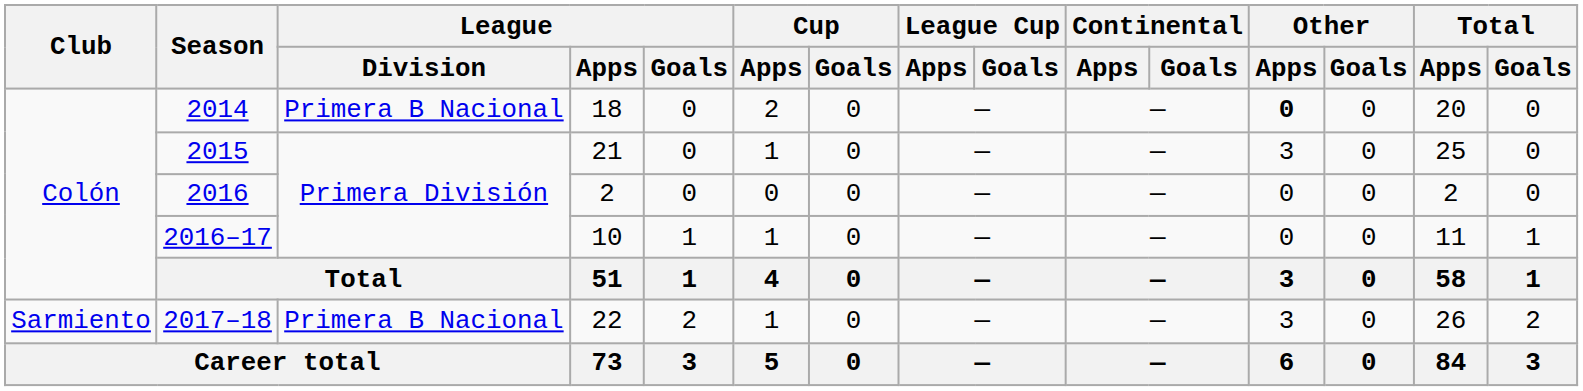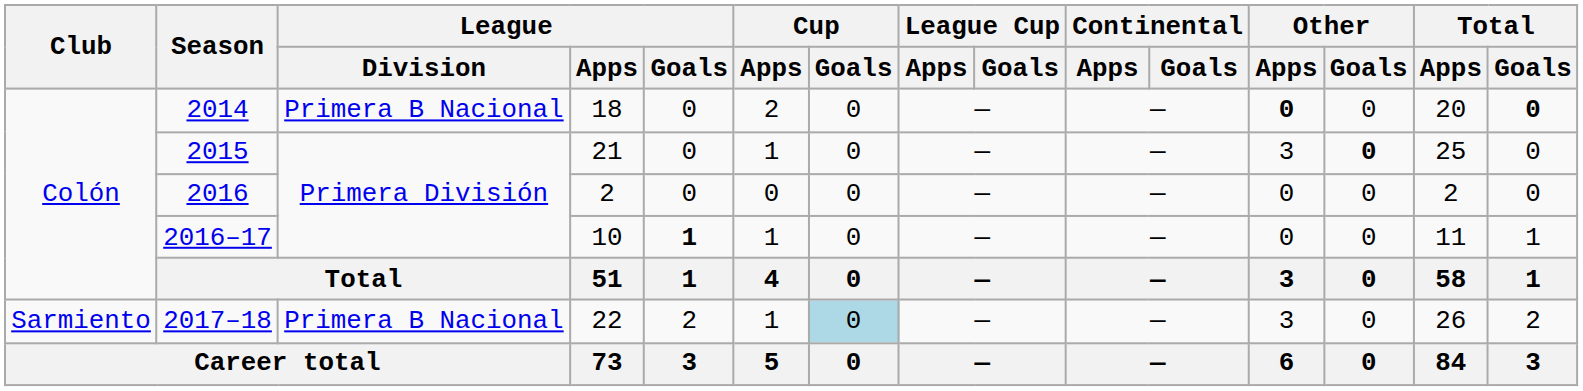(1533, 110) normal -> (1533, 110) bold
(1369, 153) normal -> (1369, 153) bold
(689, 237) normal -> (689, 237) bold
(854, 321) no background -> (854, 321) lightblue background
